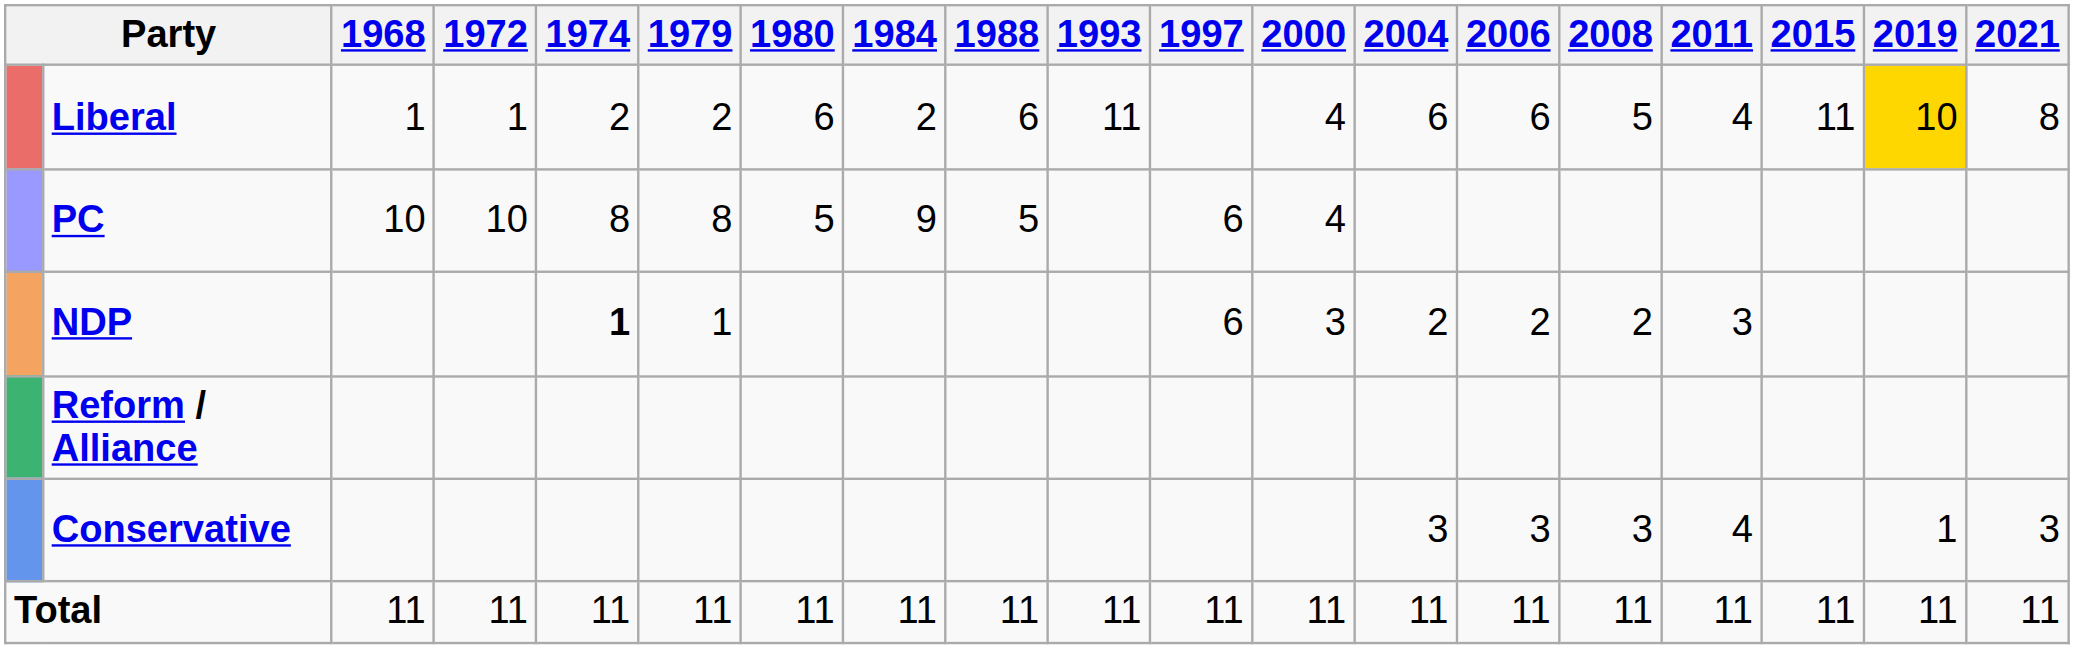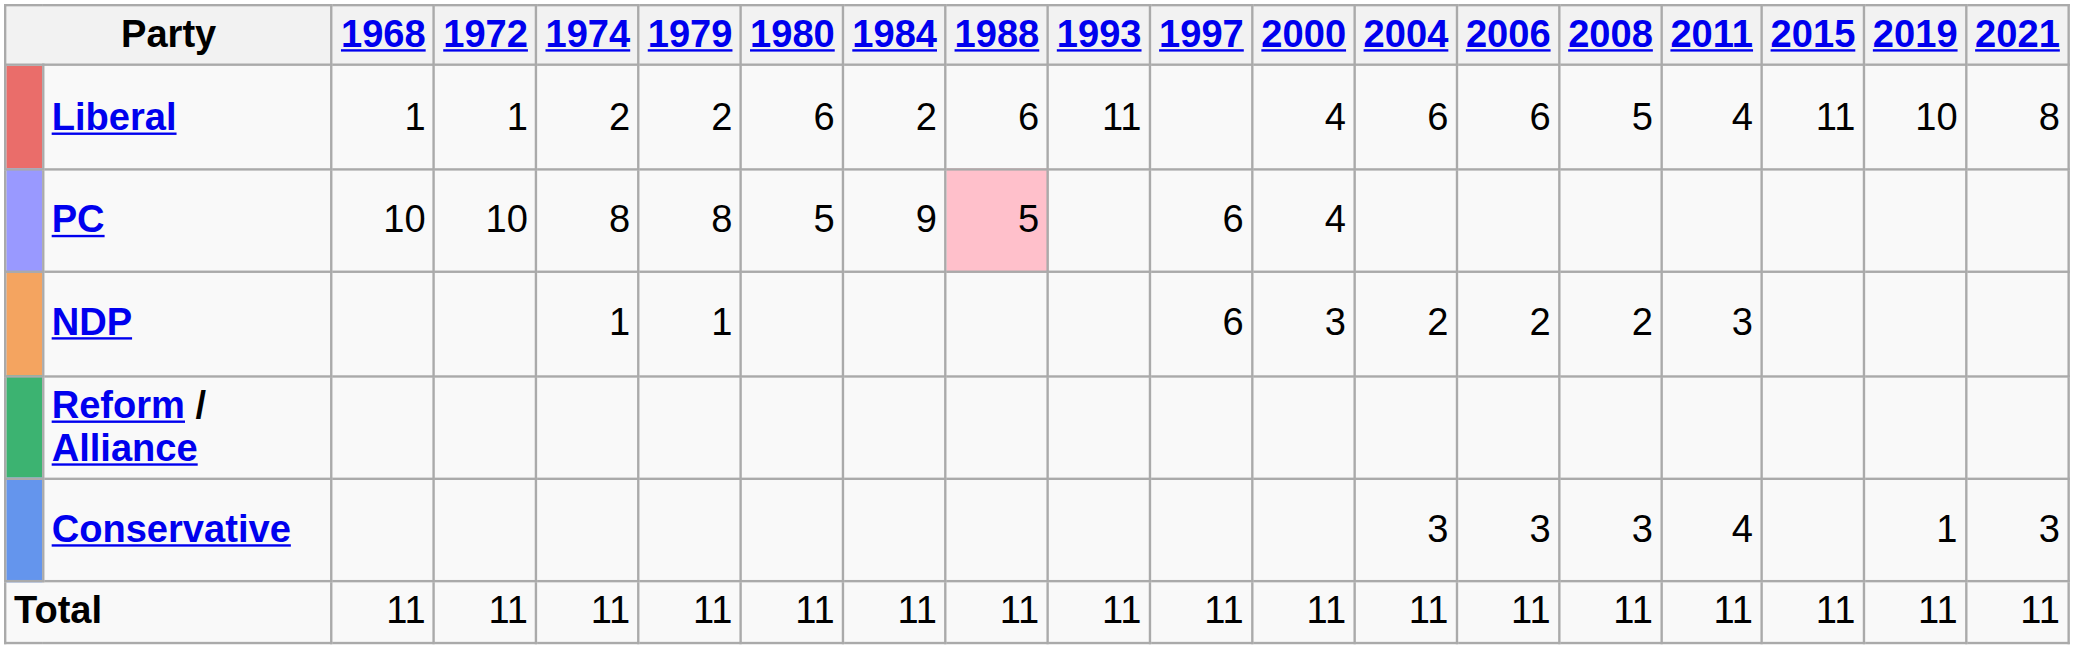(1936, 116) gold background -> (1936, 116) no background
(1029, 219) no background -> (1029, 219) pink background
(620, 322) bold -> (620, 322) normal
